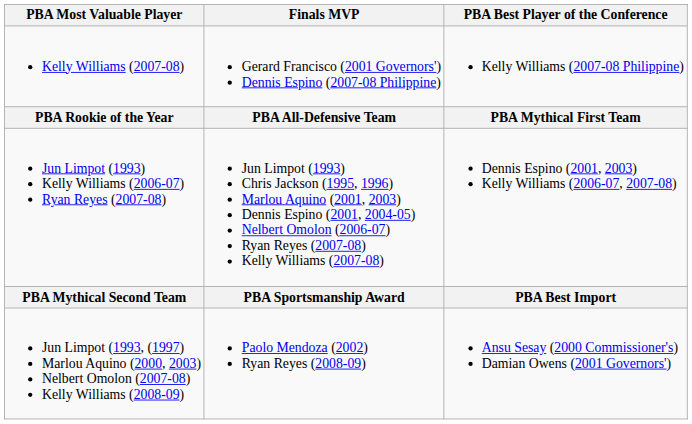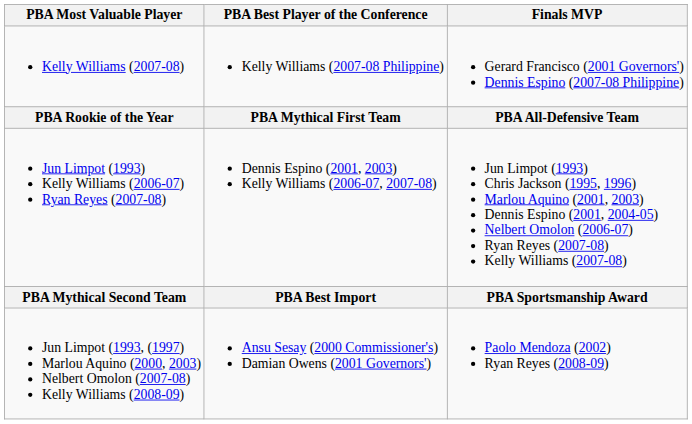columns swapped: (324, 15) <-> (566, 15)
